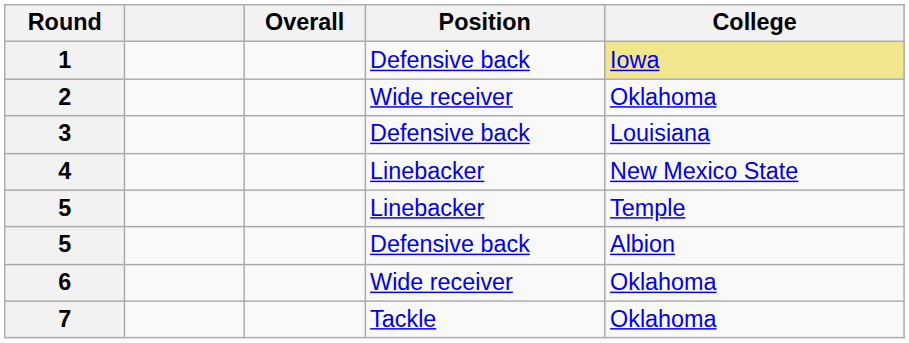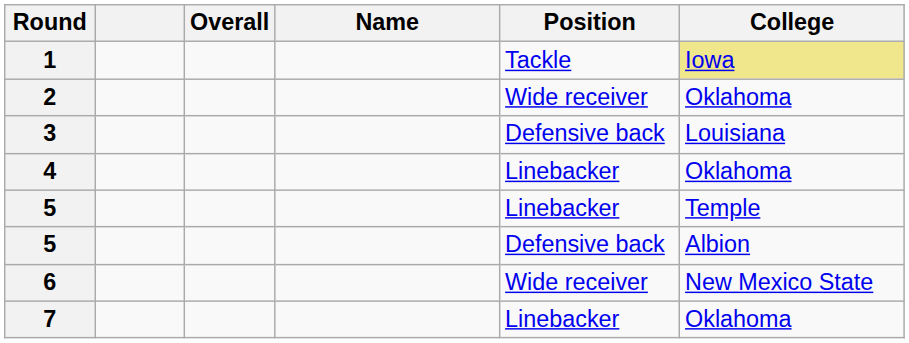+ column: (387, 23)
(450, 60) Defensive back -> (538, 60) Tackle
(704, 171) New Mexico State -> (738, 171) Oklahoma
(663, 282) Oklahoma -> (779, 282) New Mexico State
(403, 319) Tackle -> (562, 319) Linebacker
